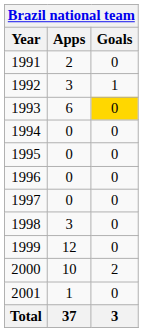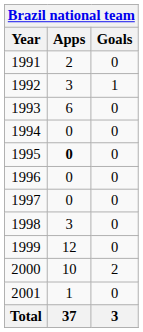(115, 108) gold background -> (115, 108) no background
(69, 154) normal -> (69, 154) bold
